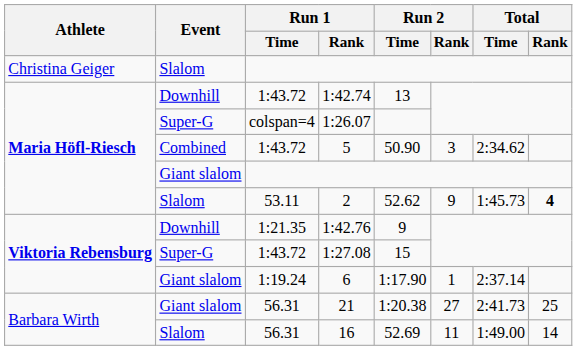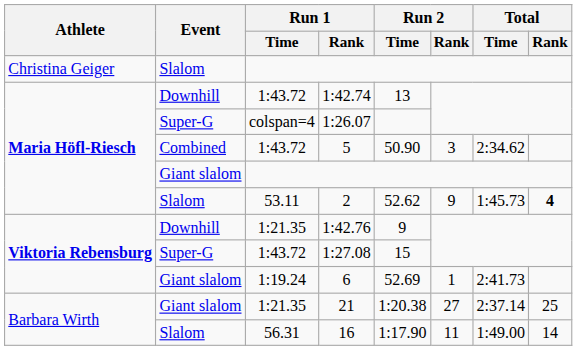(402, 280) 1:17.90 -> (402, 280) 52.69
(501, 280) 2:37.14 -> (501, 280) 2:41.73
(282, 306) 56.31 -> (282, 306) 1:21.35
(501, 306) 2:41.73 -> (501, 306) 2:37.14
(402, 332) 52.69 -> (402, 332) 1:17.90
